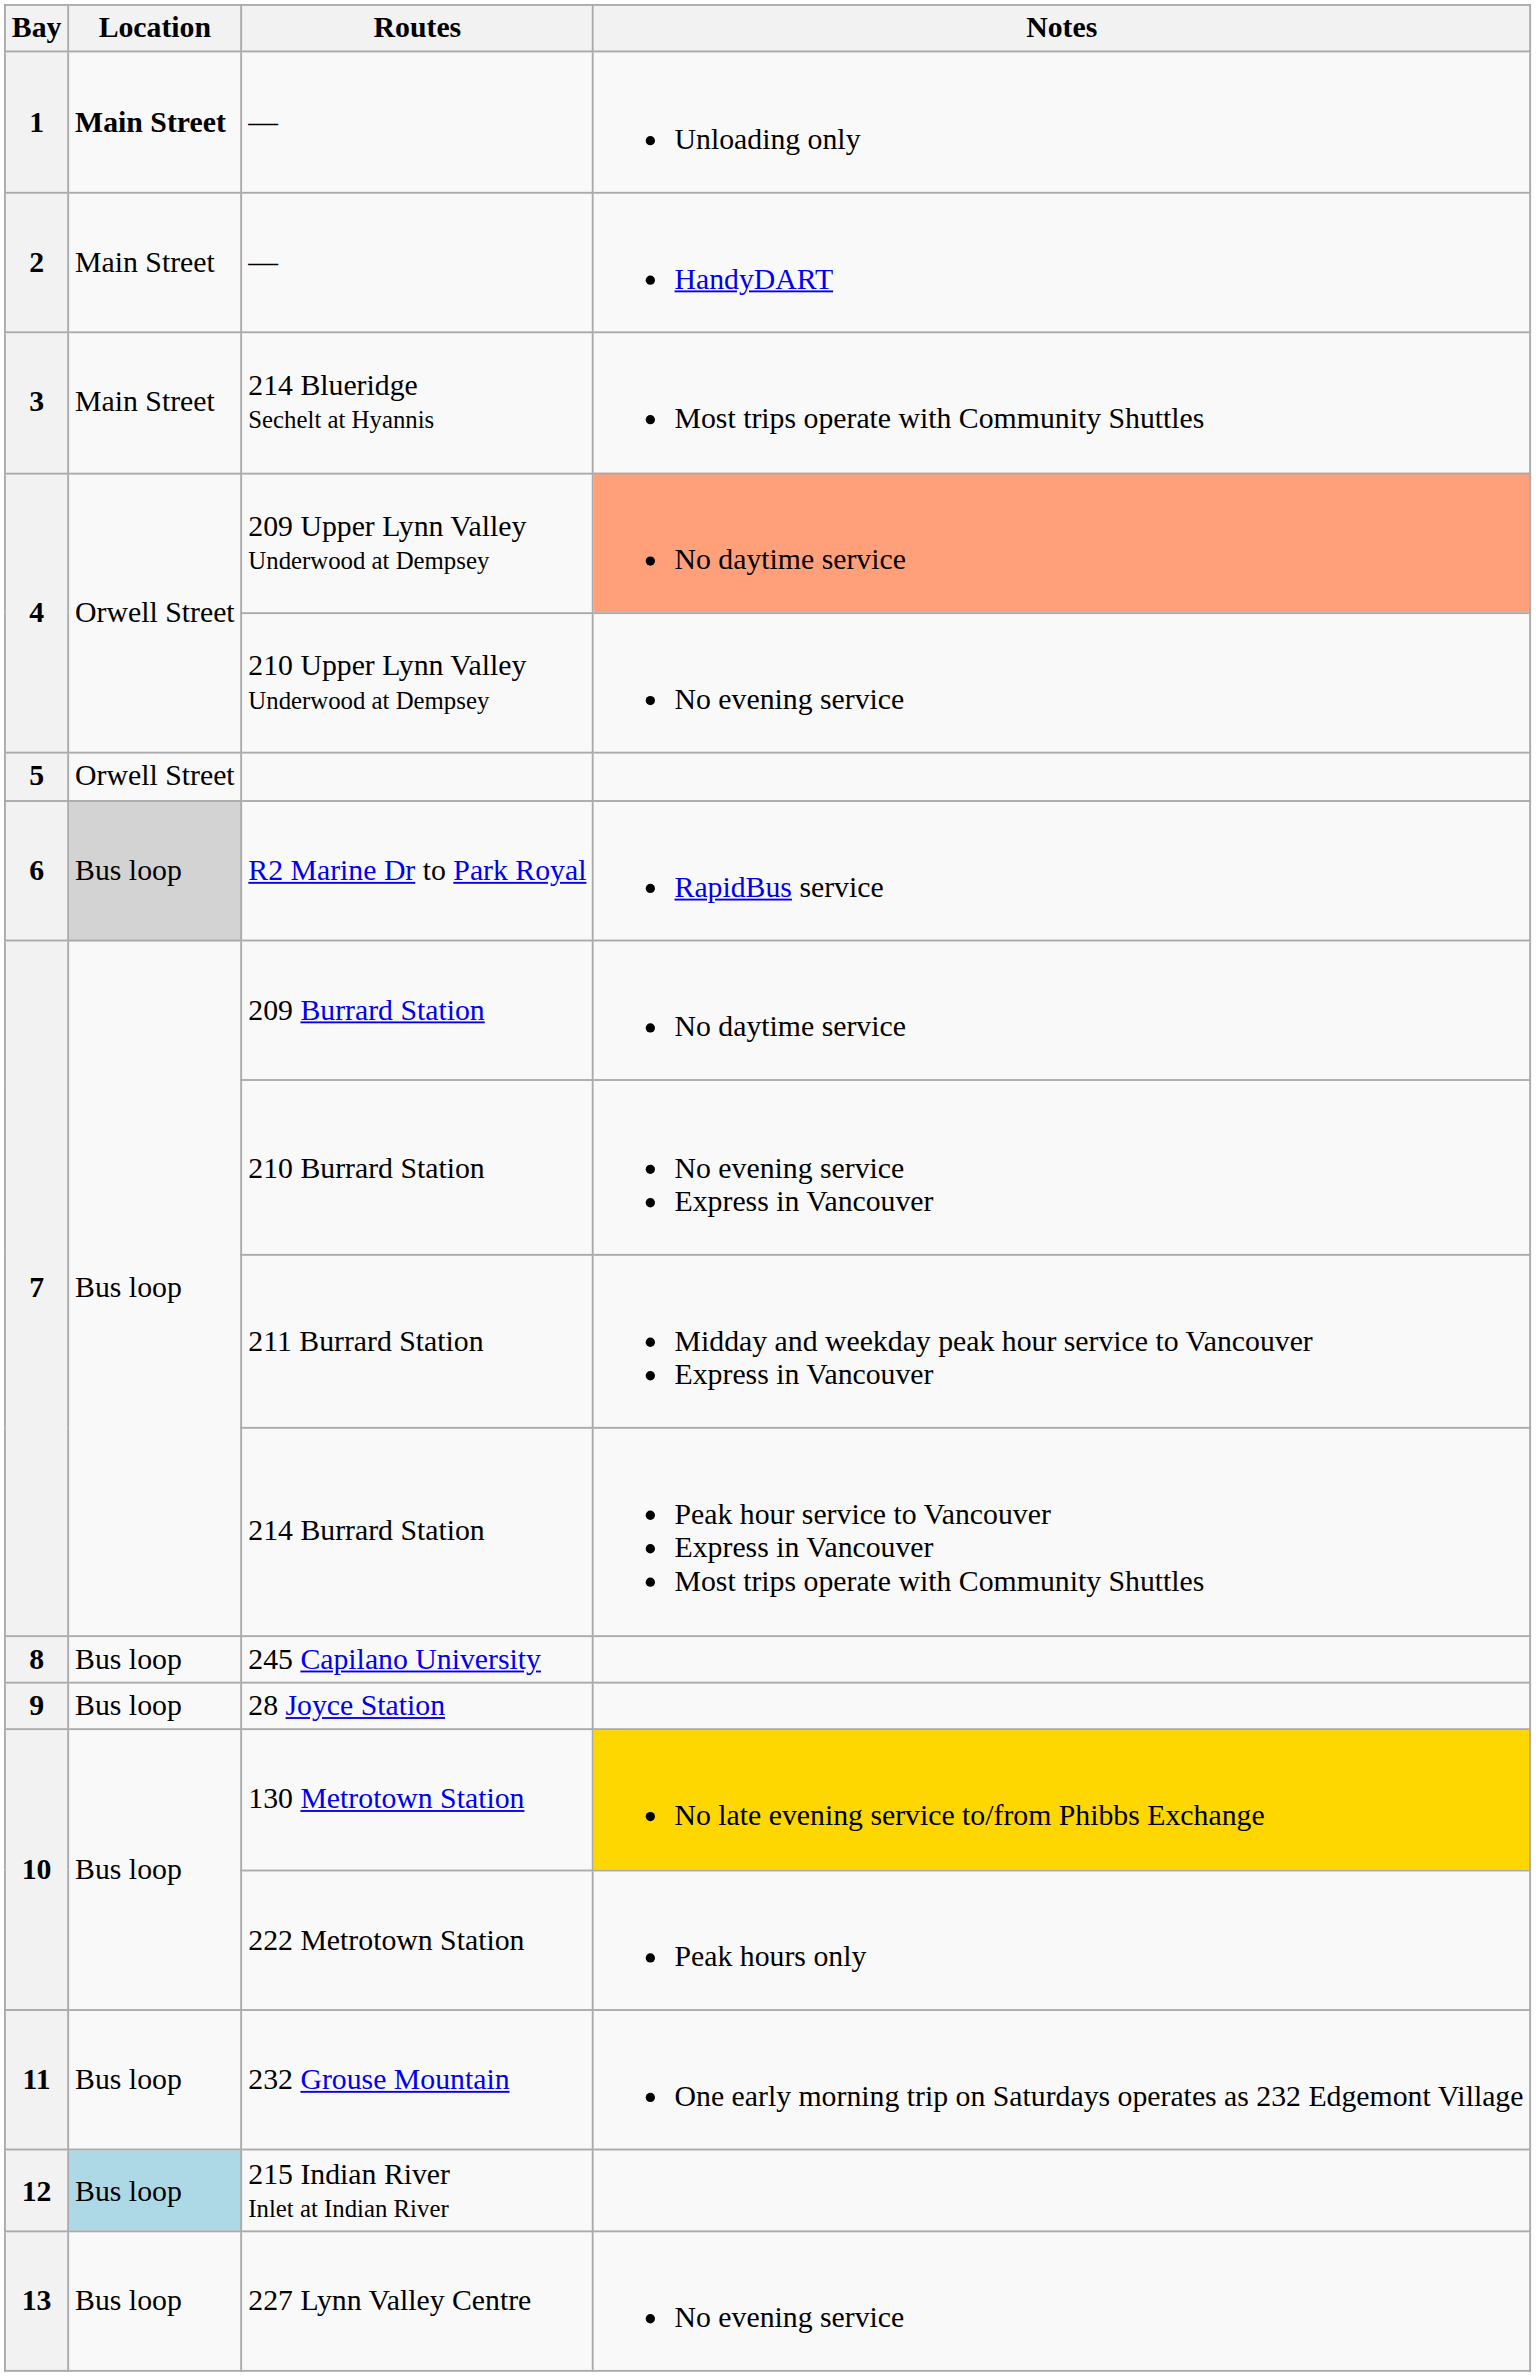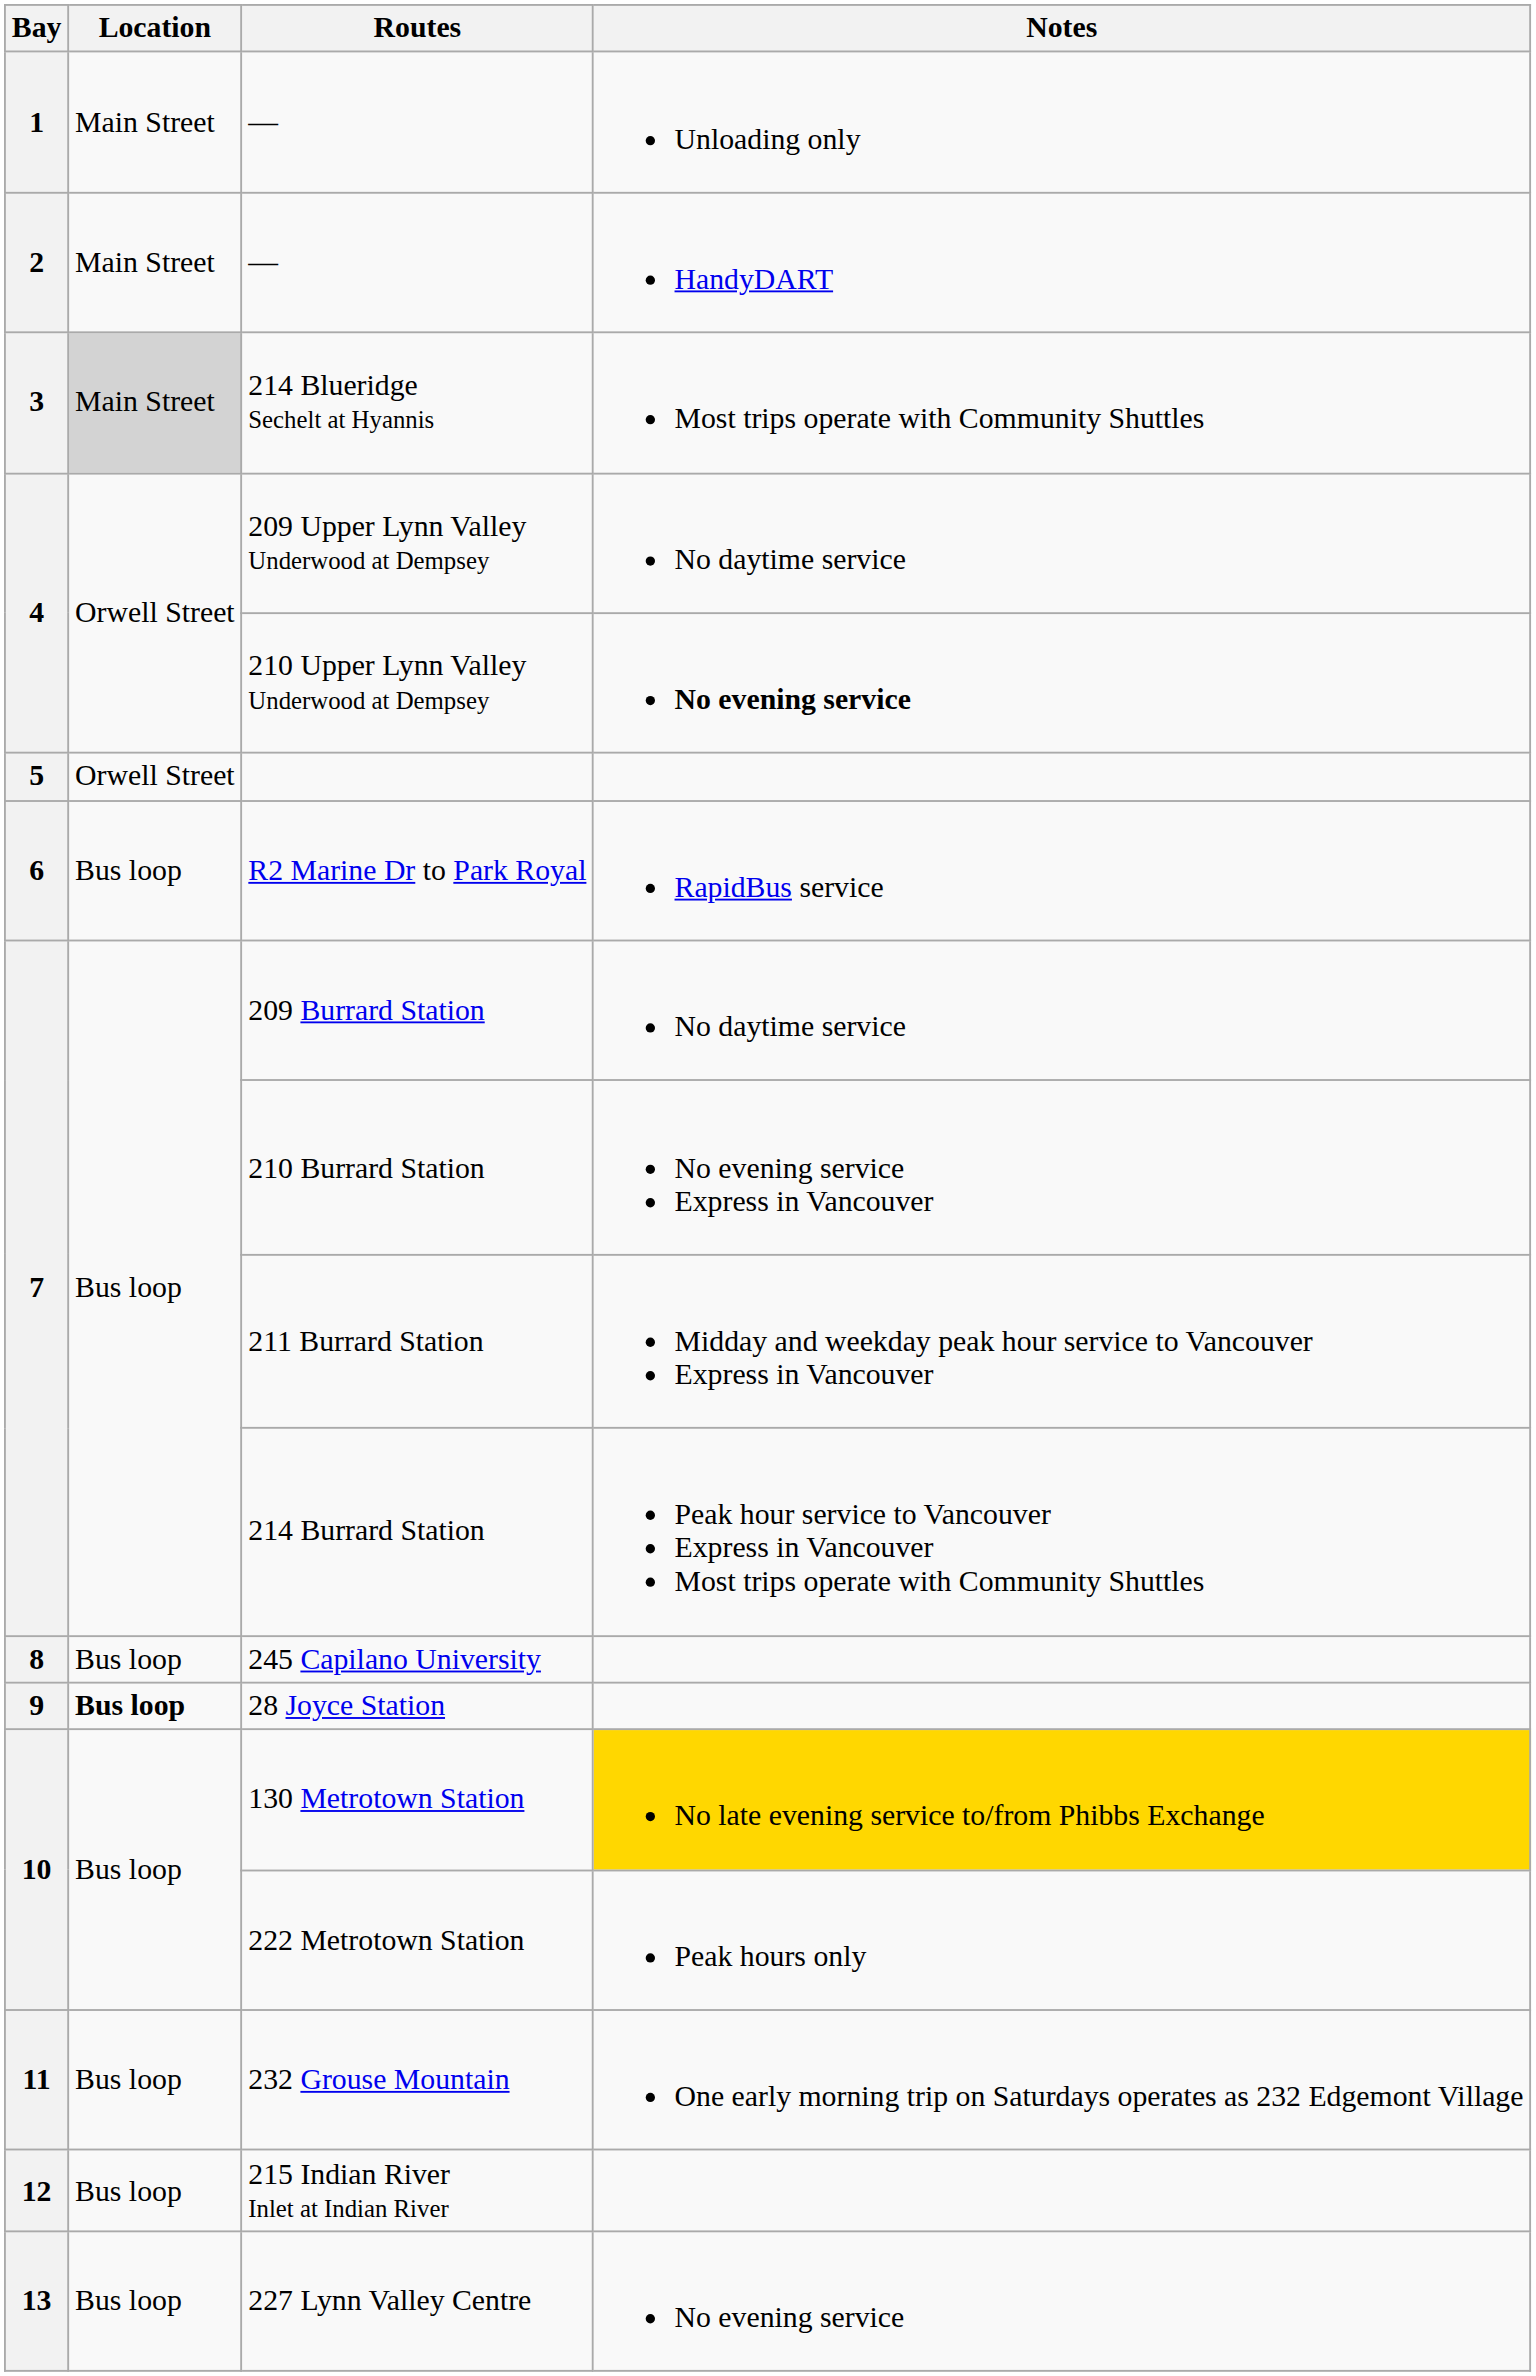(150, 121) bold -> (145, 121) normal
(145, 402) no background -> (145, 402) lightgrey background
(1062, 560) lightsalmon background -> (1062, 560) no background
(1062, 700) normal -> (1062, 700) bold
(128, 869) lightgrey background -> (128, 869) no background
(128, 1705) normal -> (130, 1705) bold
(128, 2190) lightblue background -> (128, 2190) no background
